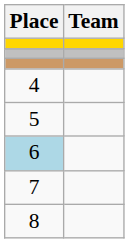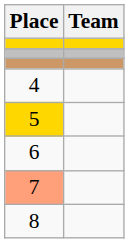(34, 119) no background -> (34, 119) gold background
(34, 153) lightblue background -> (34, 153) no background
(34, 187) no background -> (34, 187) lightsalmon background
